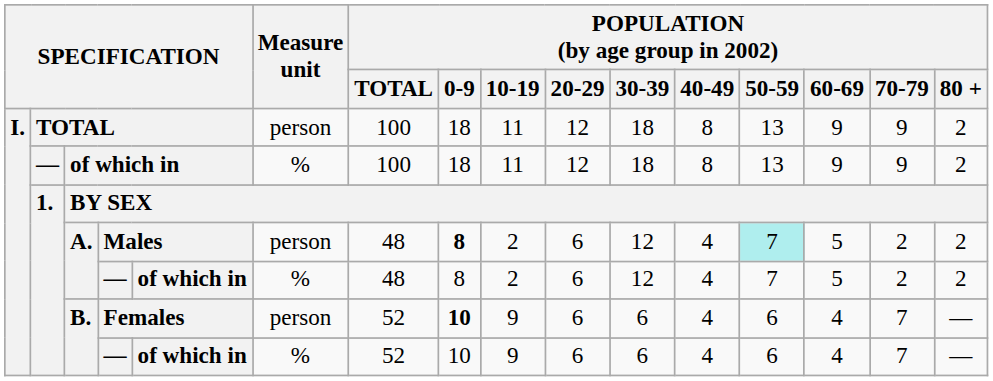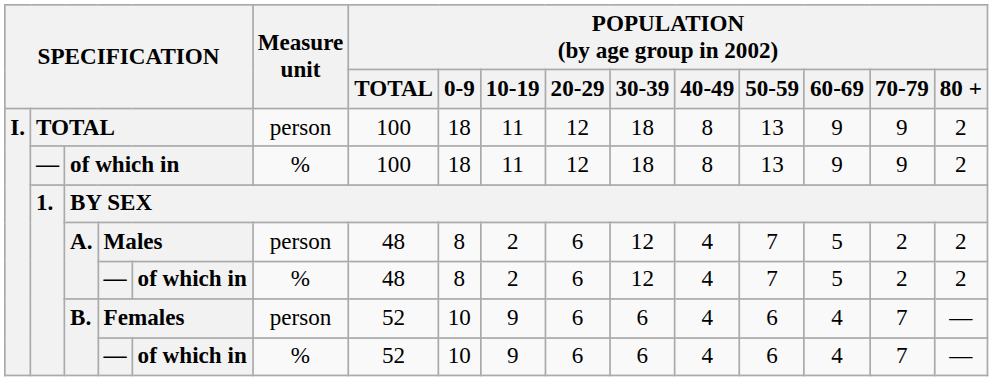(459, 241) bold -> (459, 241) normal
(772, 241) paleturquoise background -> (772, 241) no background
(459, 317) bold -> (459, 317) normal
